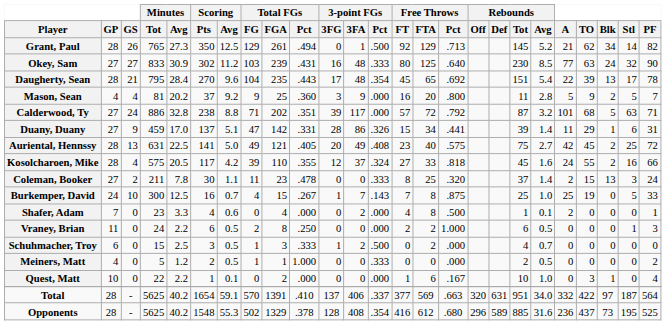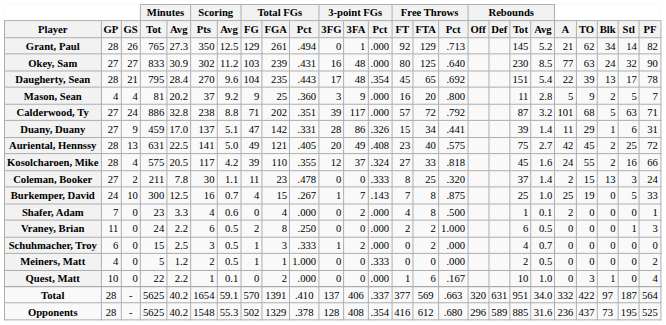(380, 46) .500 -> (380, 46) .000
(380, 63) .333 -> (380, 63) .000
(380, 245) .500 -> (380, 245) .000
